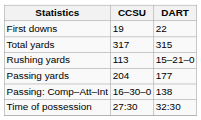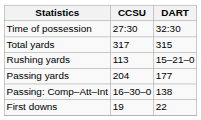rows swapped: (32, 29) <-> (49, 107)
